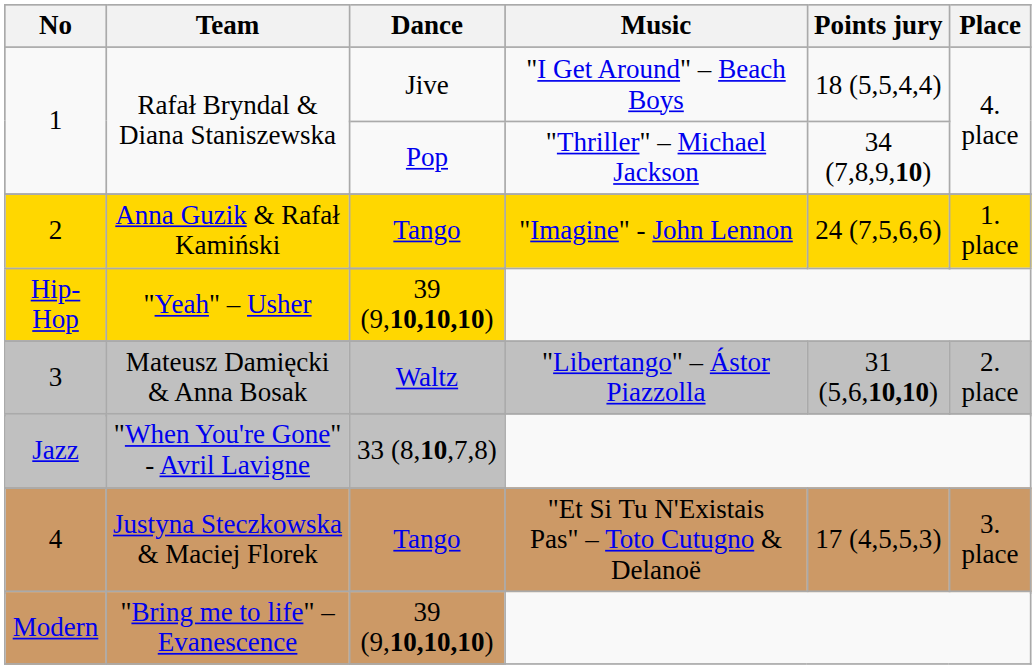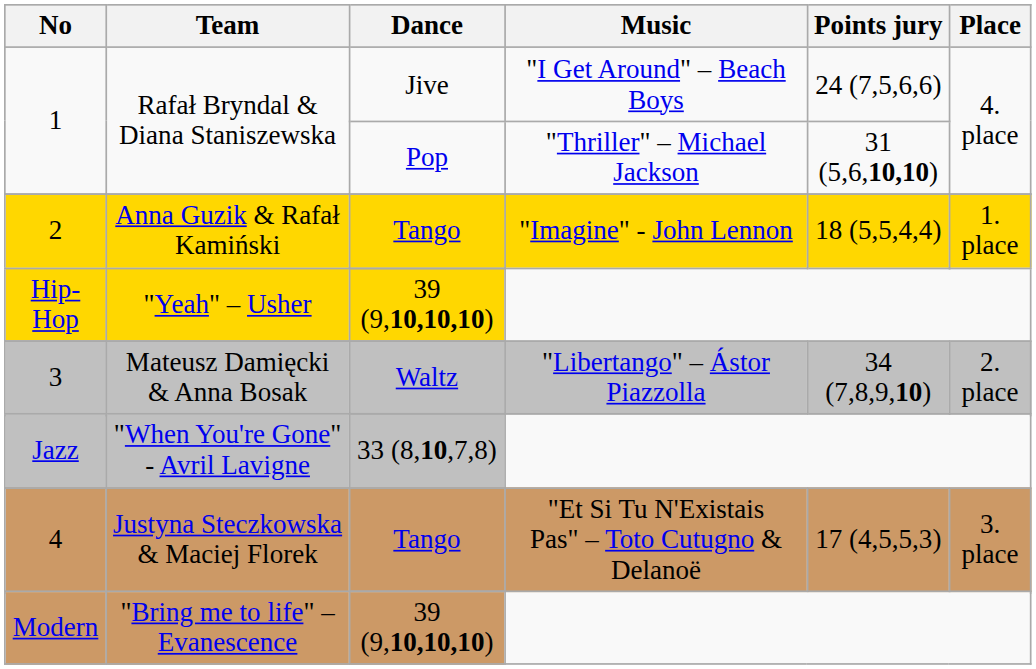(878, 84) 18 (5,5,4,4) -> (878, 84) 24 (7,5,6,6)
(878, 157) 34 (7,8,9,10) -> (878, 157) 31 (5,6,10,10)
(878, 230) 24 (7,5,6,6) -> (878, 230) 18 (5,5,4,4)
(878, 377) 31 (5,6,10,10) -> (878, 377) 34 (7,8,9,10)
